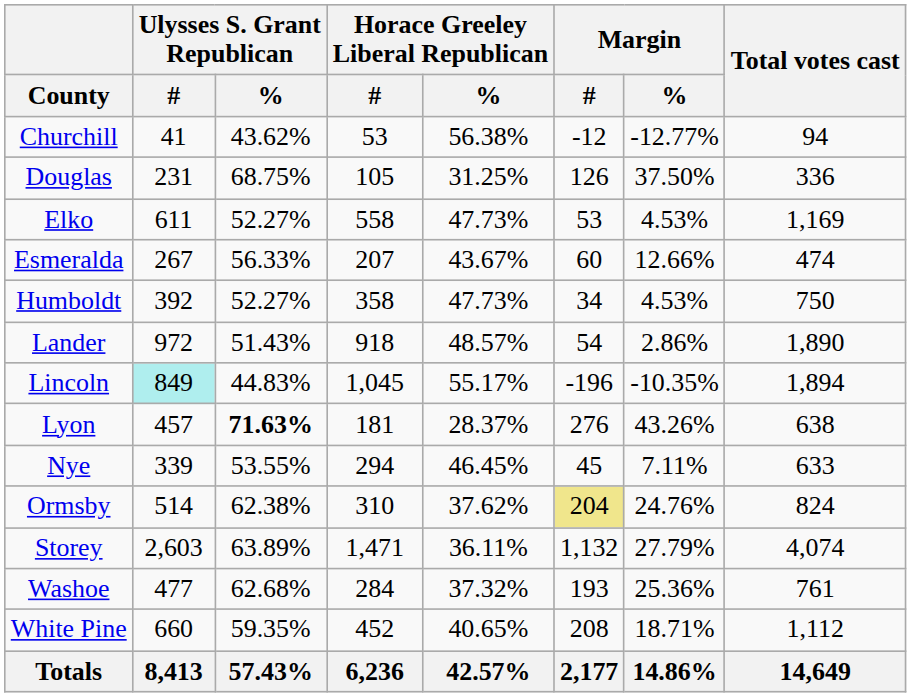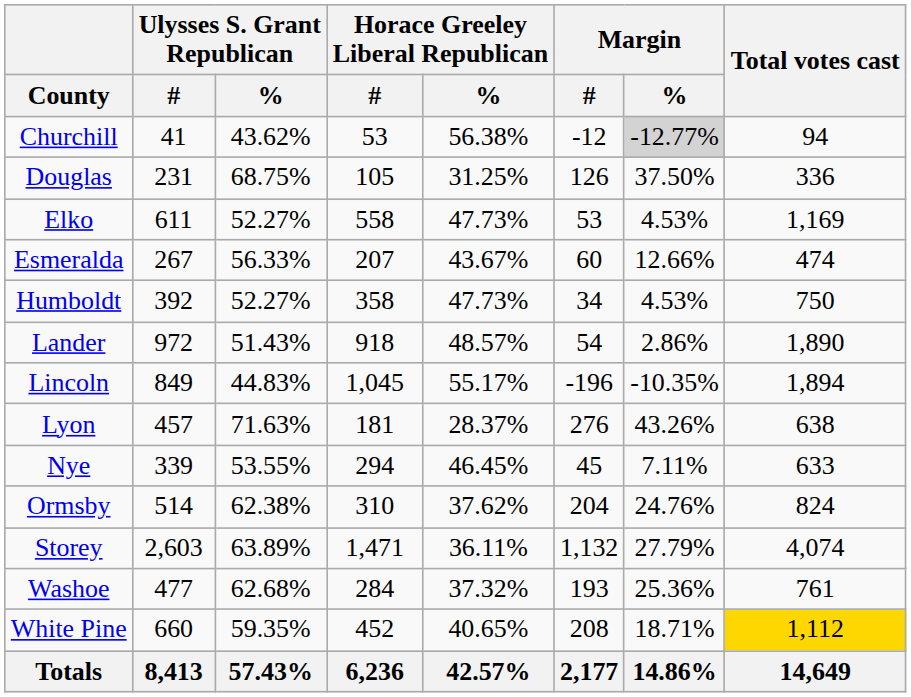(675, 136) no background -> (675, 136) lightgrey background
(174, 383) paleturquoise background -> (174, 383) no background
(271, 424) bold -> (271, 424) normal
(589, 506) khaki background -> (589, 506) no background
(815, 629) no background -> (815, 629) gold background
